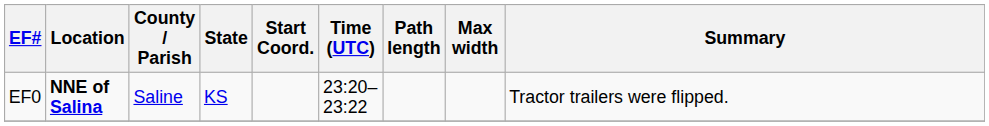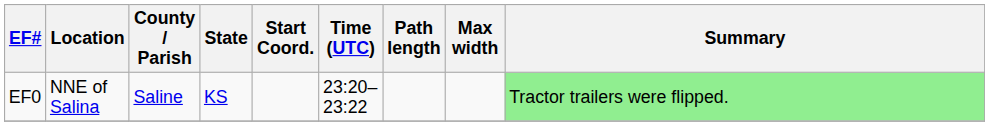(80, 96) bold -> (79, 96) normal
(619, 96) no background -> (619, 96) lightgreen background
